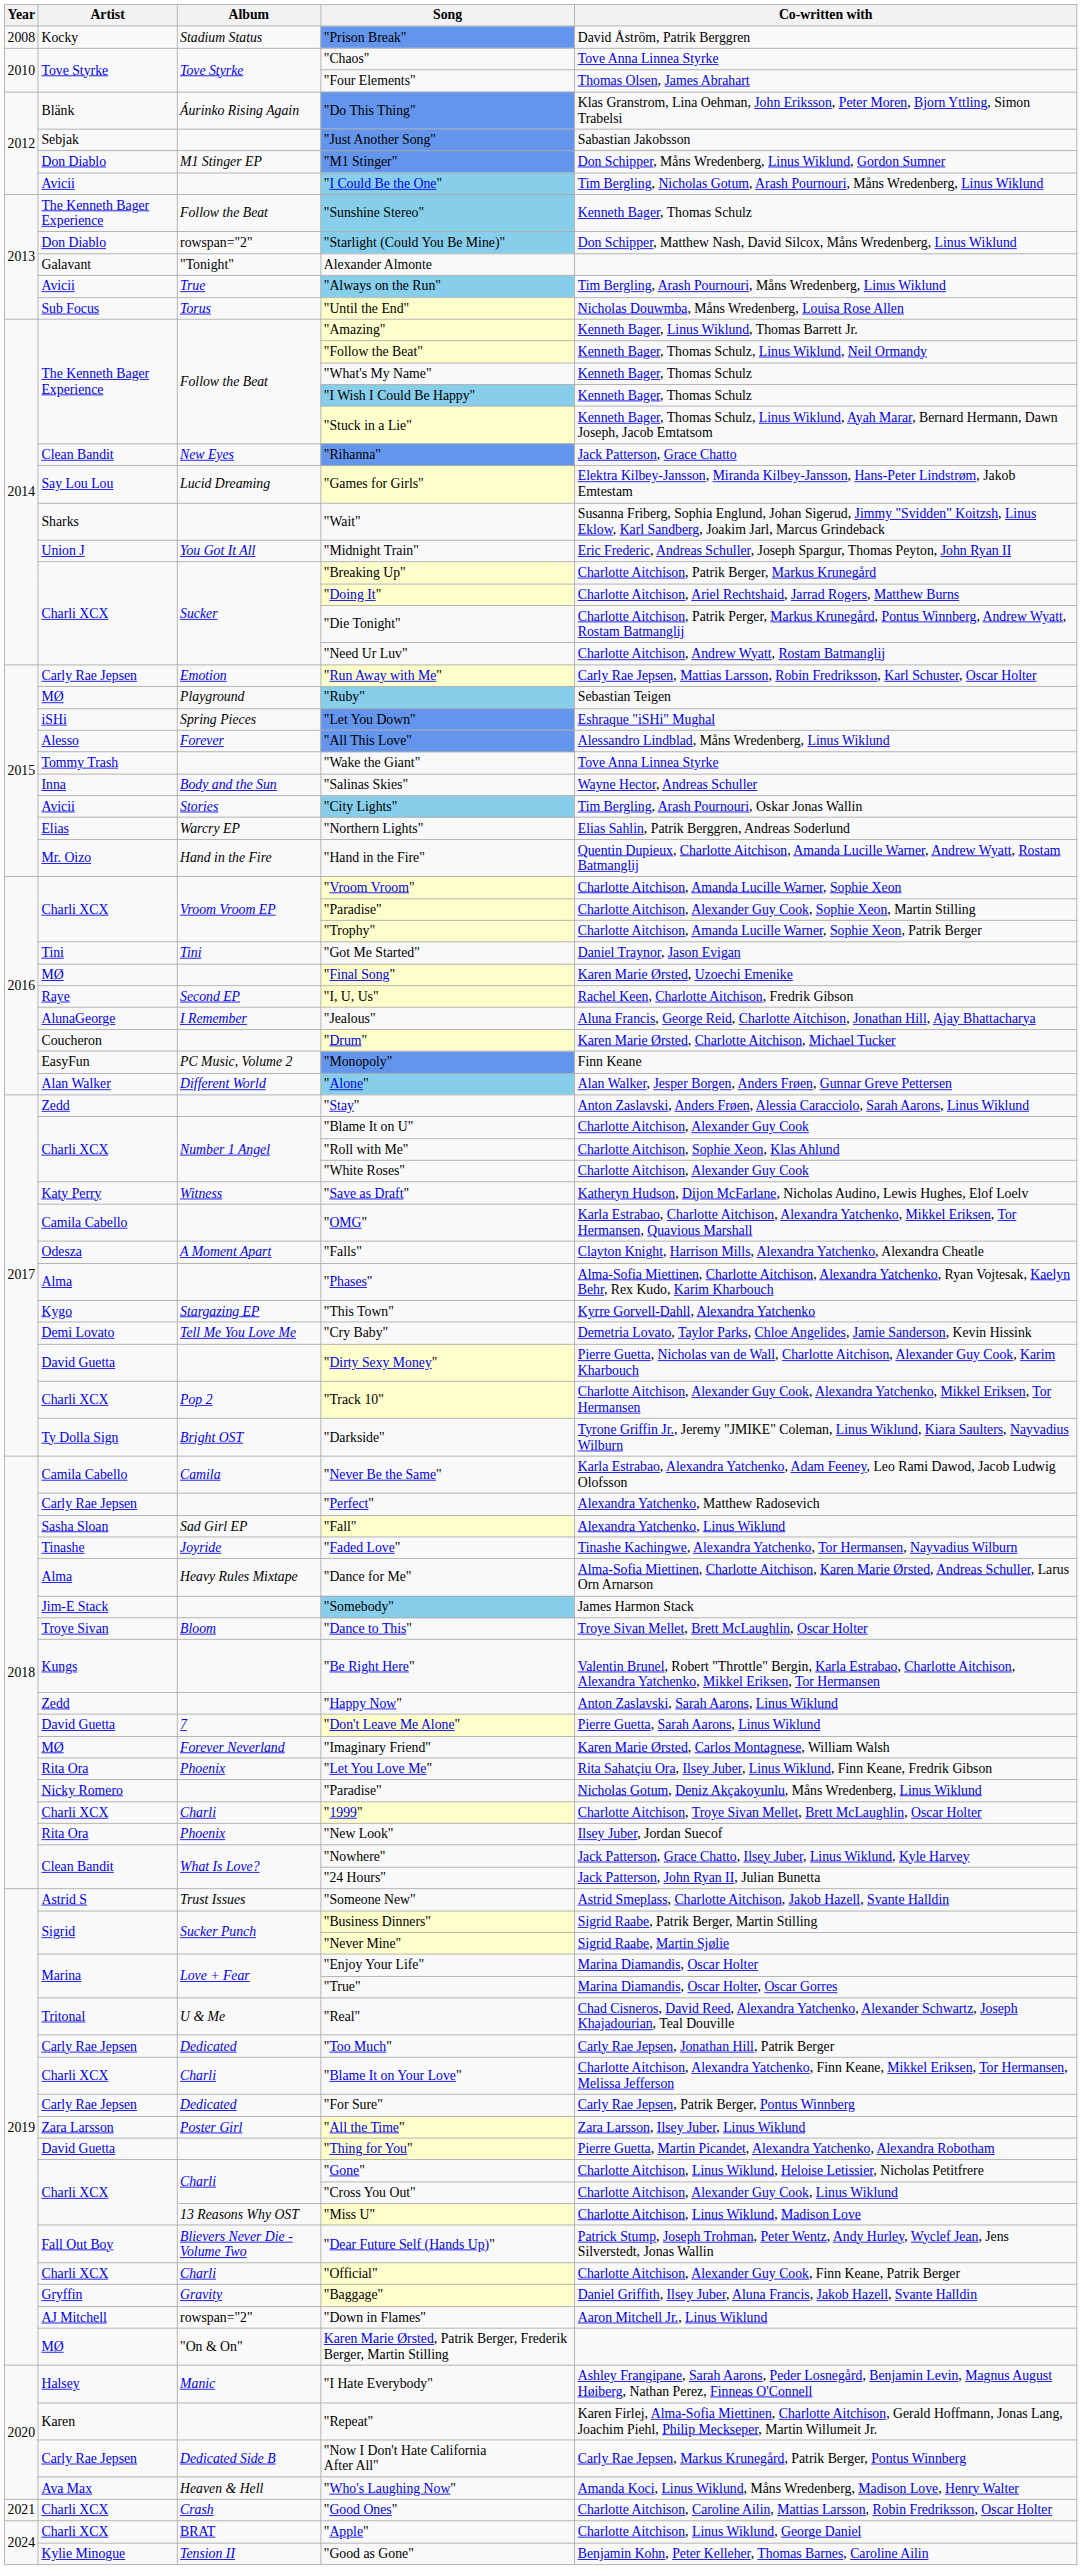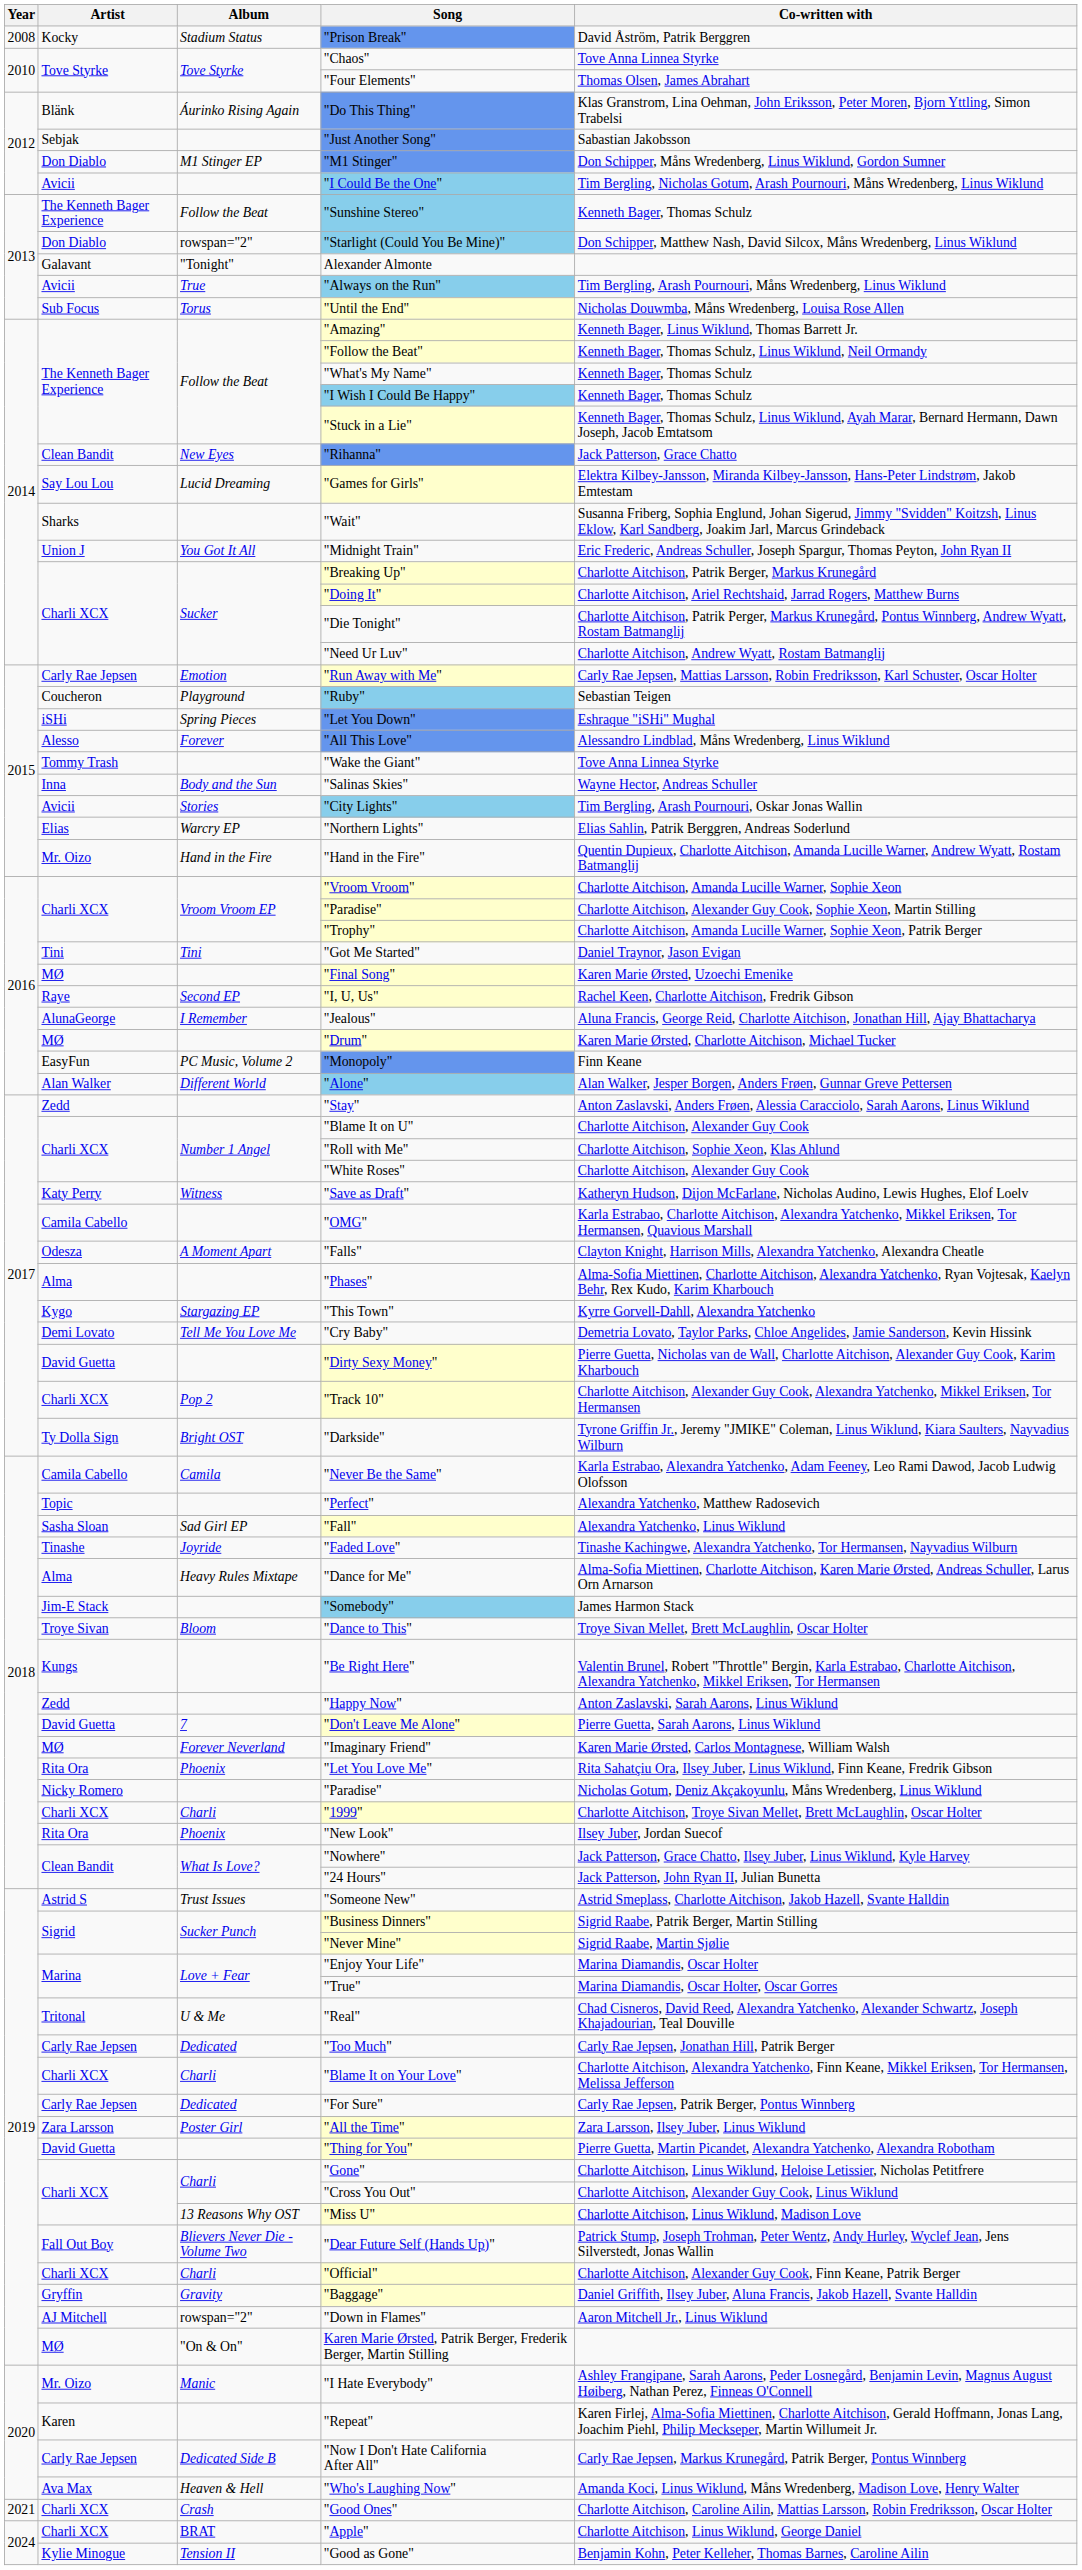(53, 697) MØ -> (72, 697) Coucheron
(72, 1040) Coucheron -> (53, 1040) MØ
(89, 1504) Carly Rae Jepsen -> (57, 1504) Topic
(61, 2384) Halsey -> (66, 2384) Mr. Oizo
